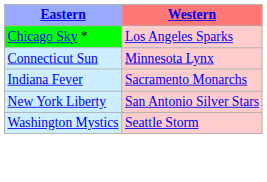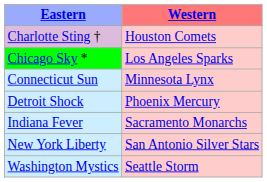+ row: (54, 36)
+ row: (46, 101)
